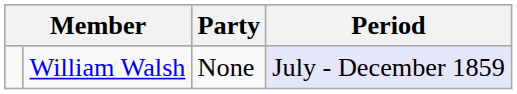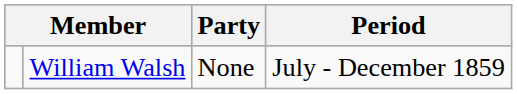(389, 66) lavender background -> (389, 66) no background
